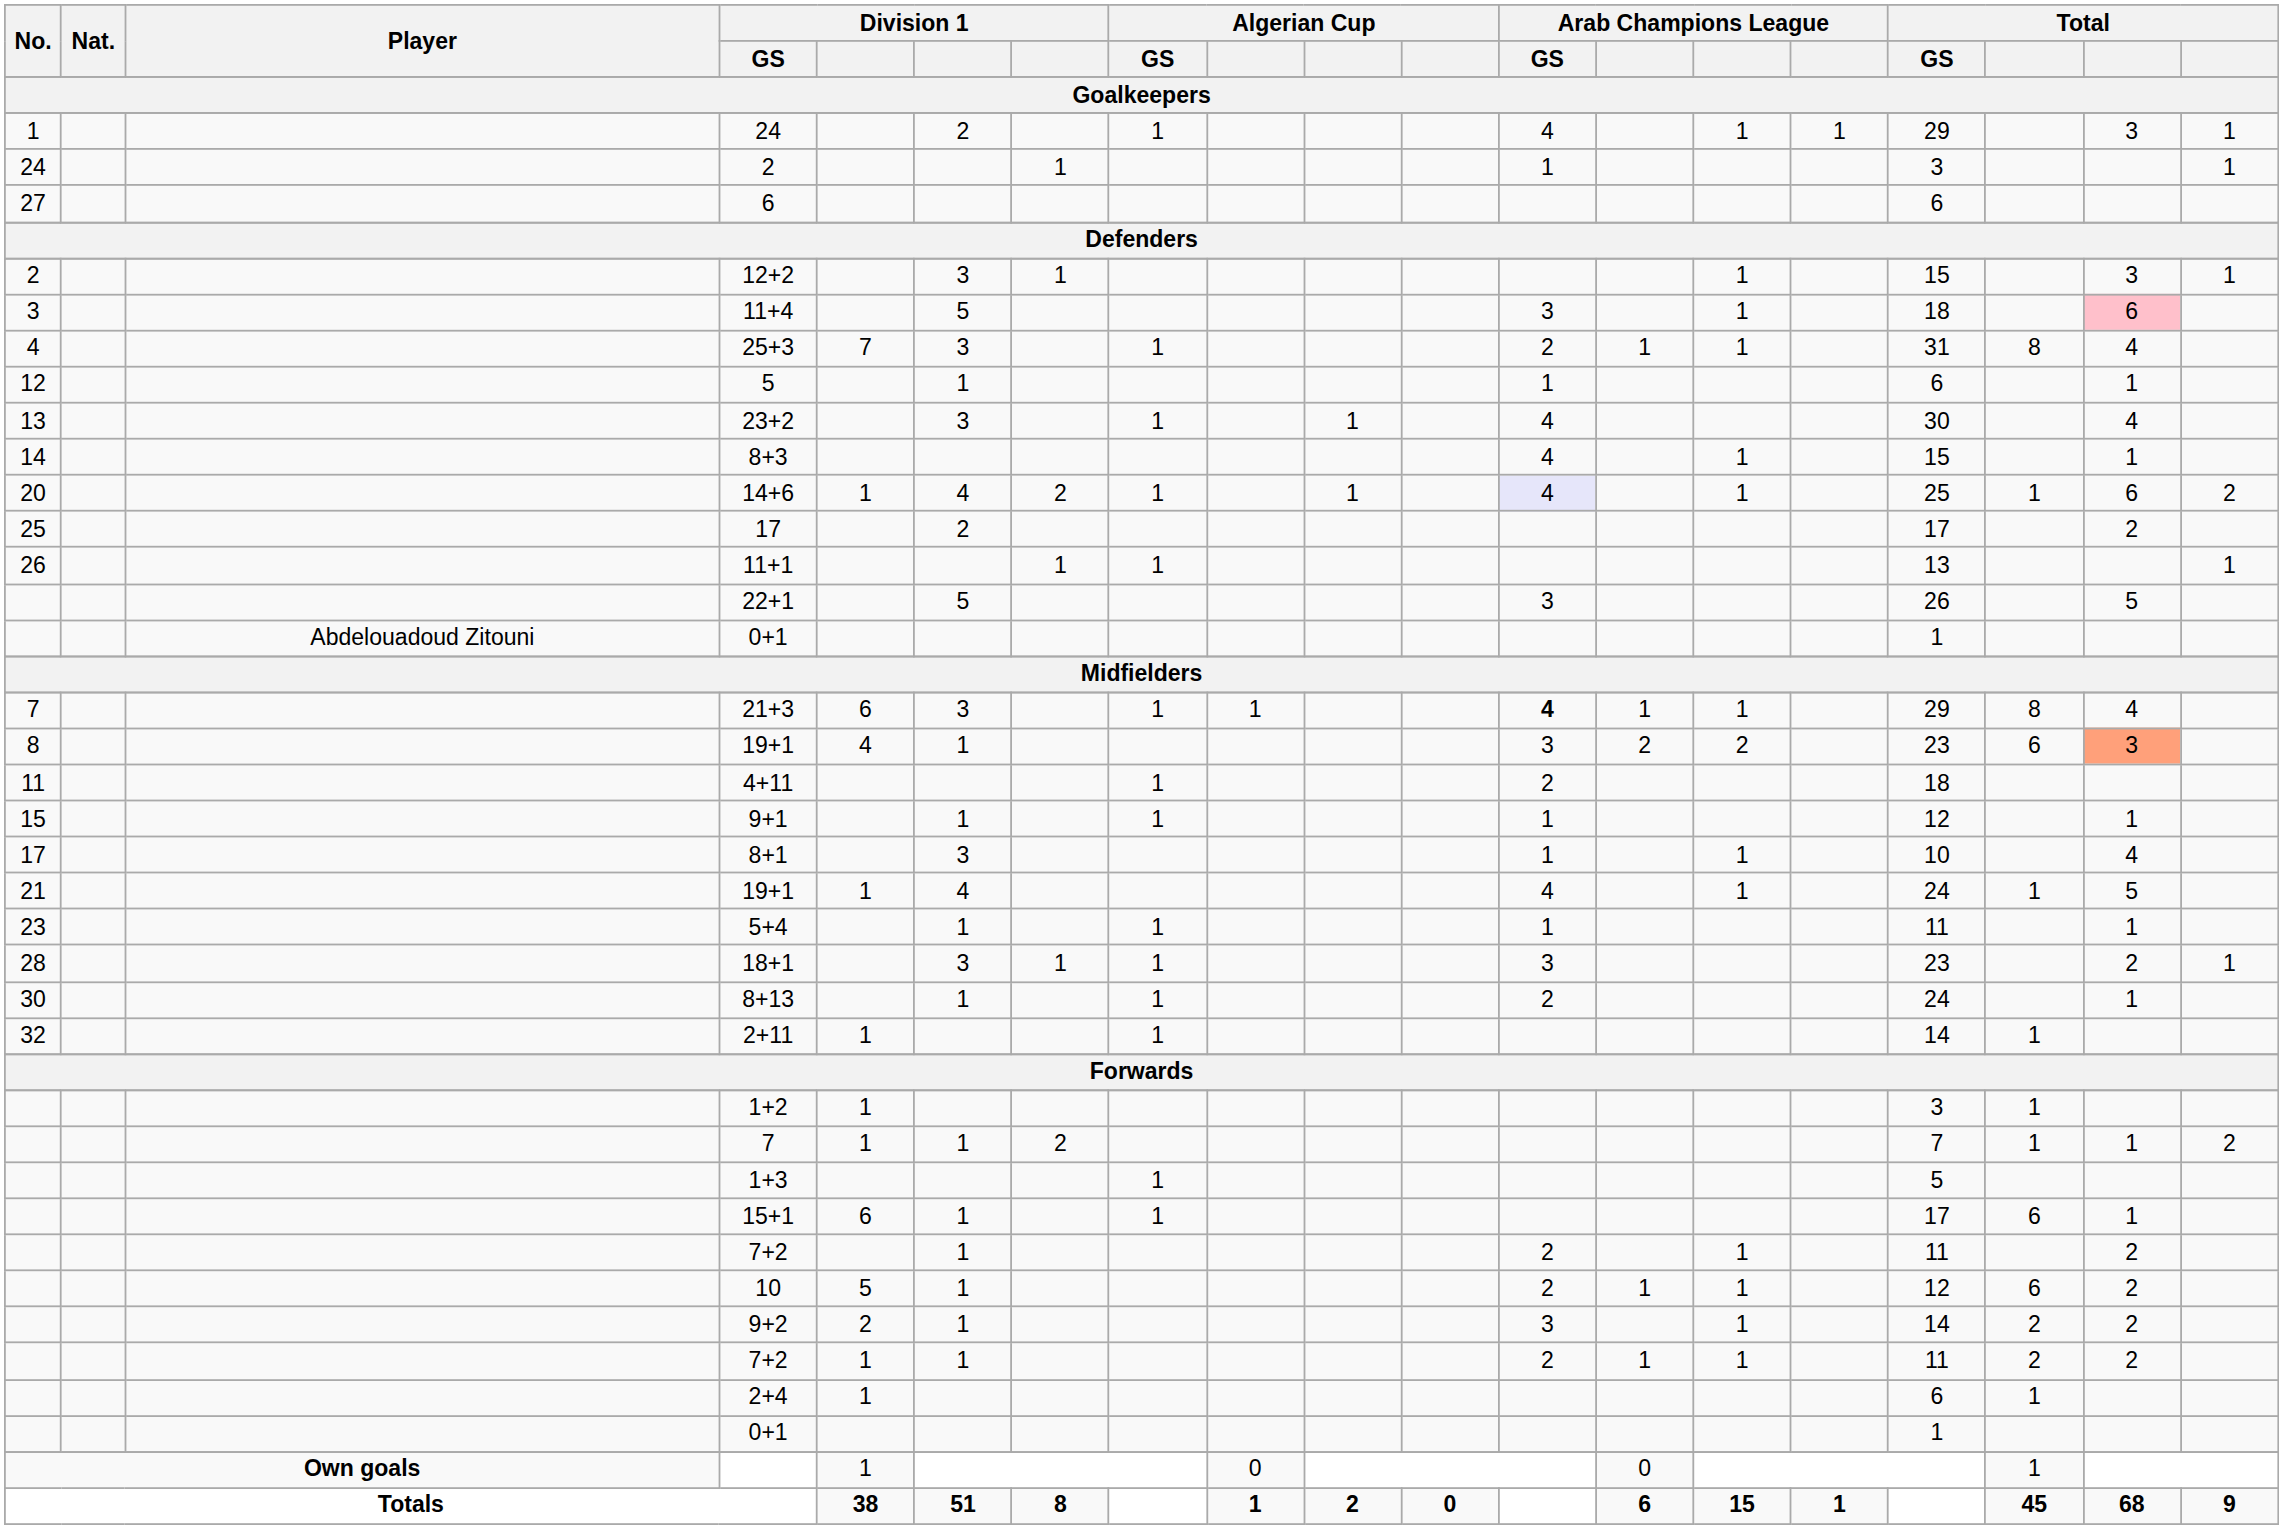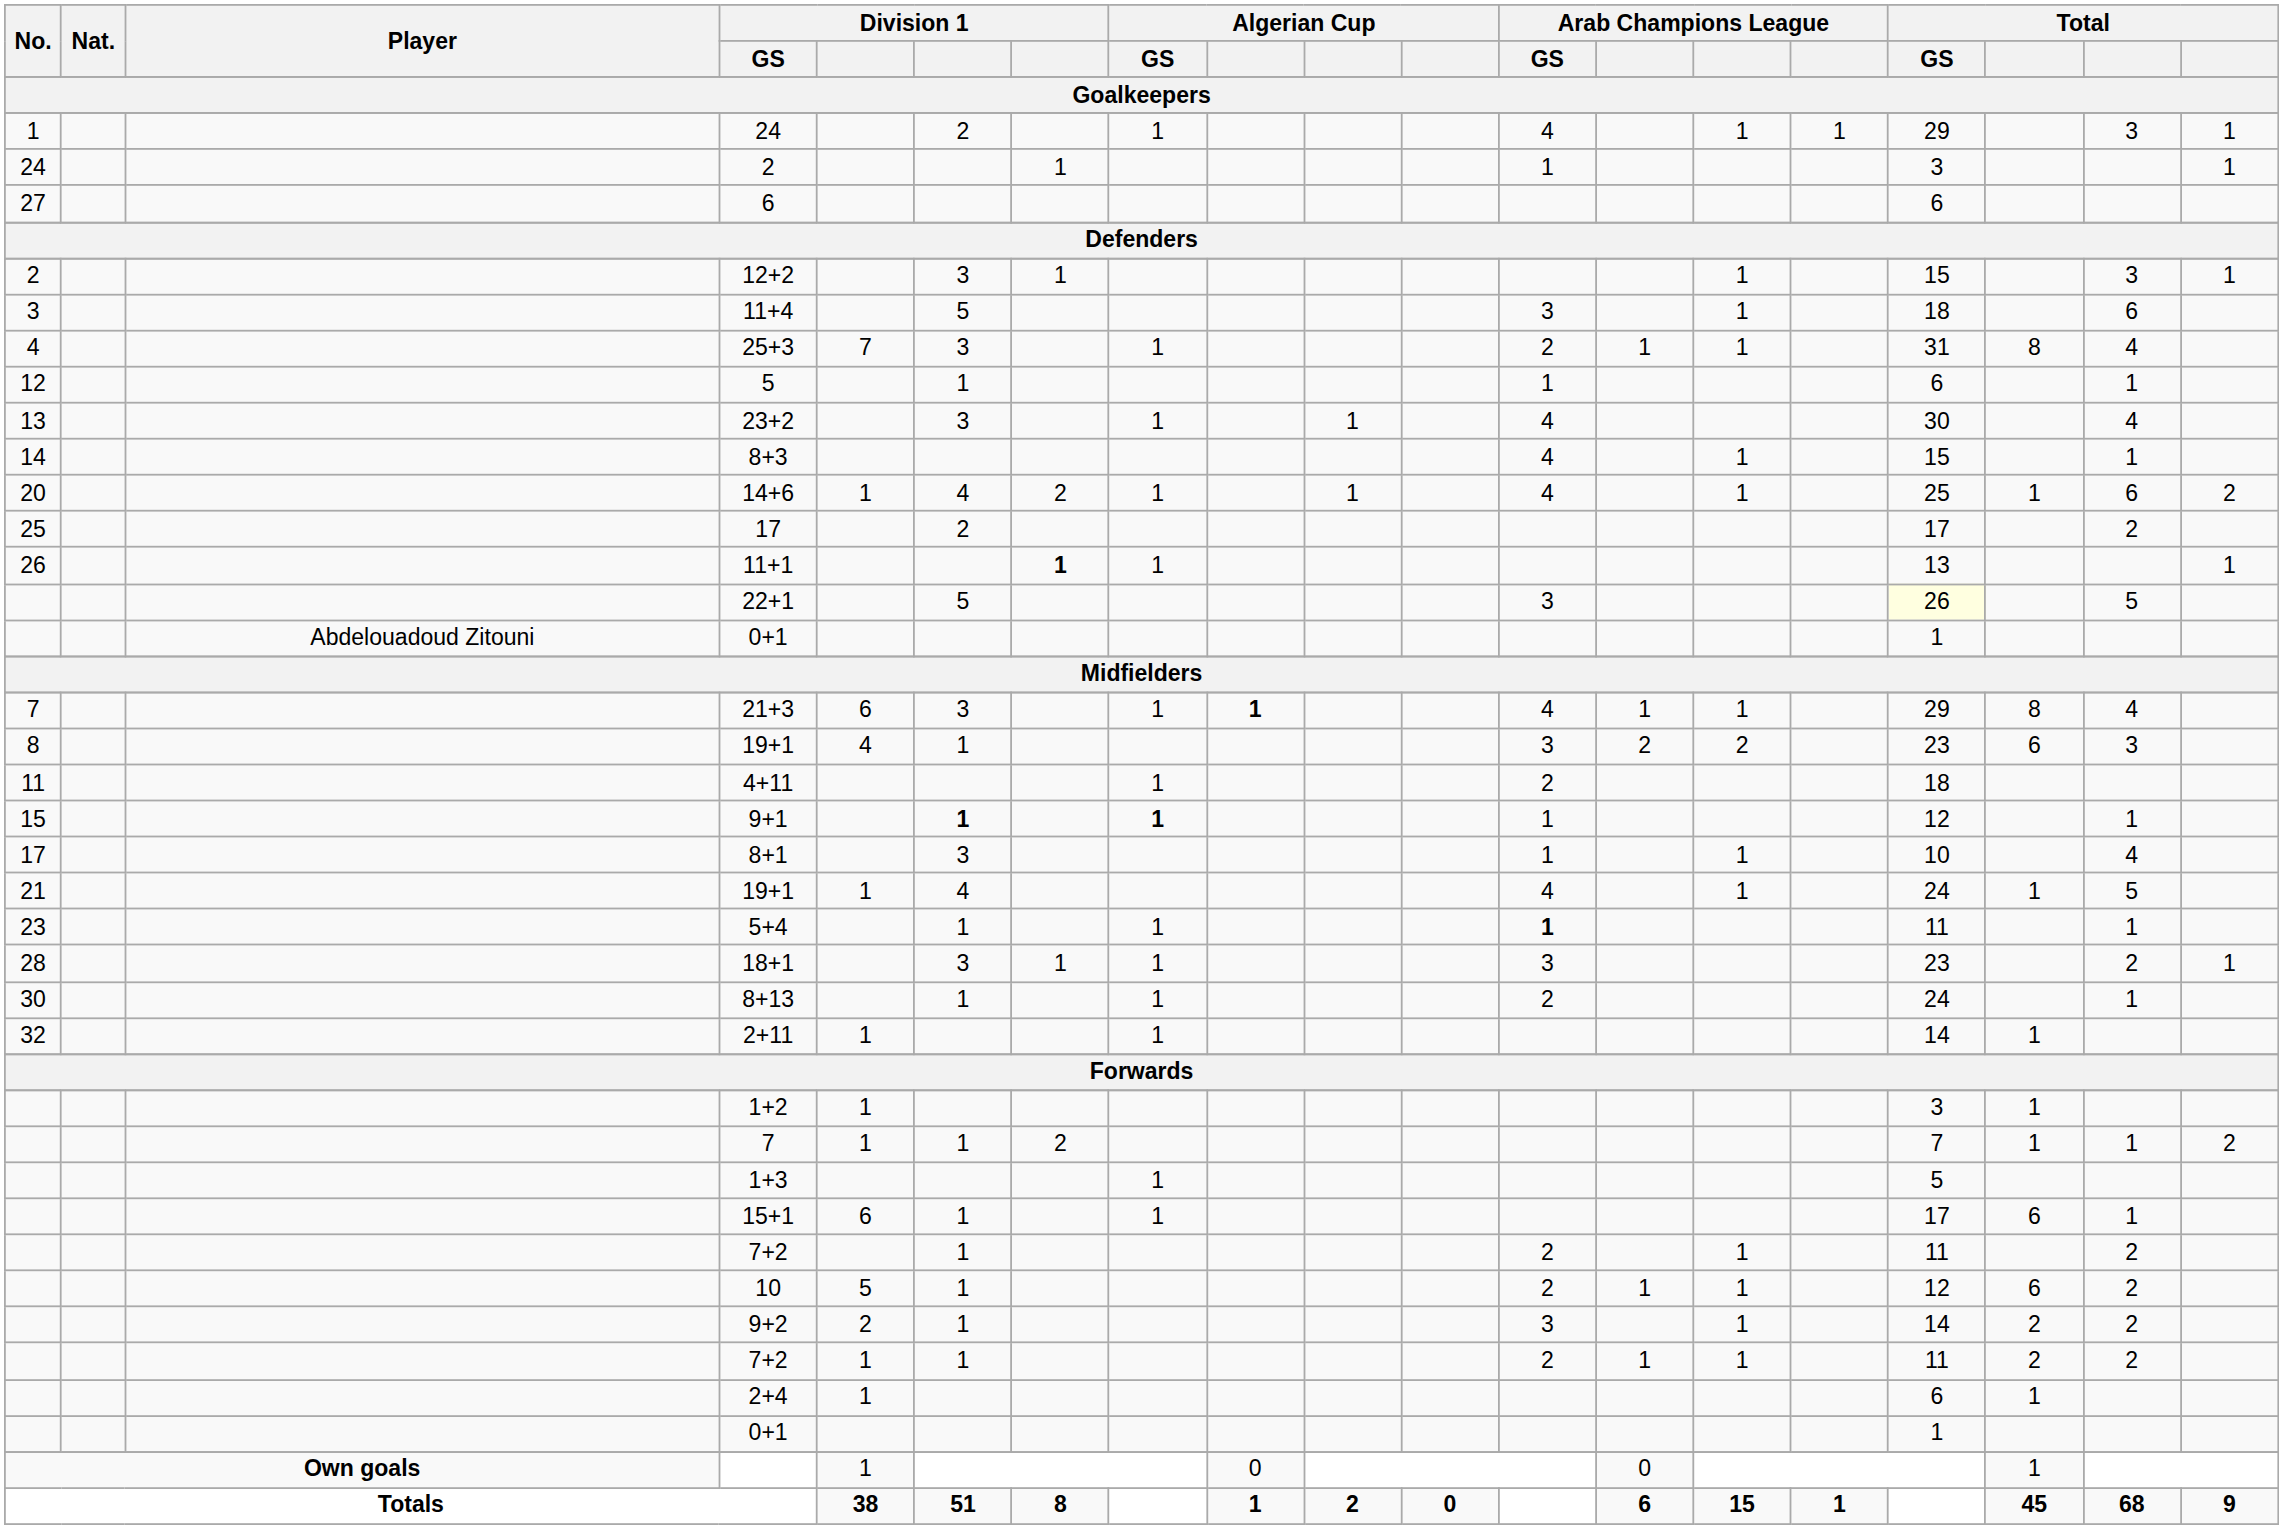(2132, 311) pink background -> (2132, 311) no background
(1547, 492) lavender background -> (1547, 492) no background
(1060, 564) normal -> (1060, 564) bold
(1937, 601) no background -> (1937, 601) lightyellow background
(1255, 709) normal -> (1255, 709) bold
(1547, 709) bold -> (1547, 709) normal
(2132, 745) lightsalmon background -> (2132, 745) no background
(963, 818) normal -> (963, 818) bold
(1158, 818) normal -> (1158, 818) bold
(1547, 926) normal -> (1547, 926) bold
